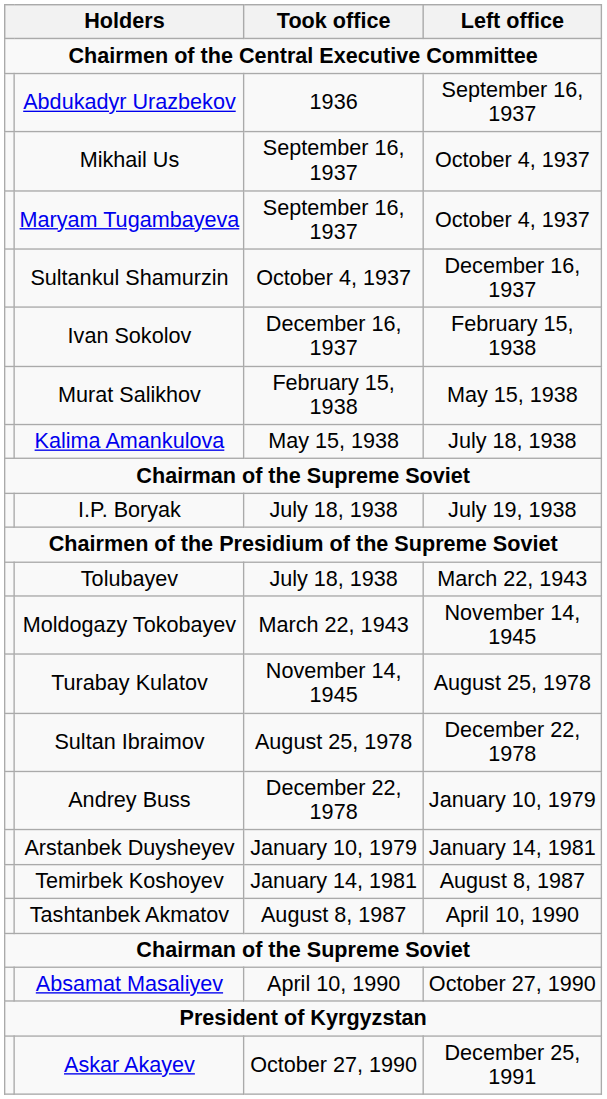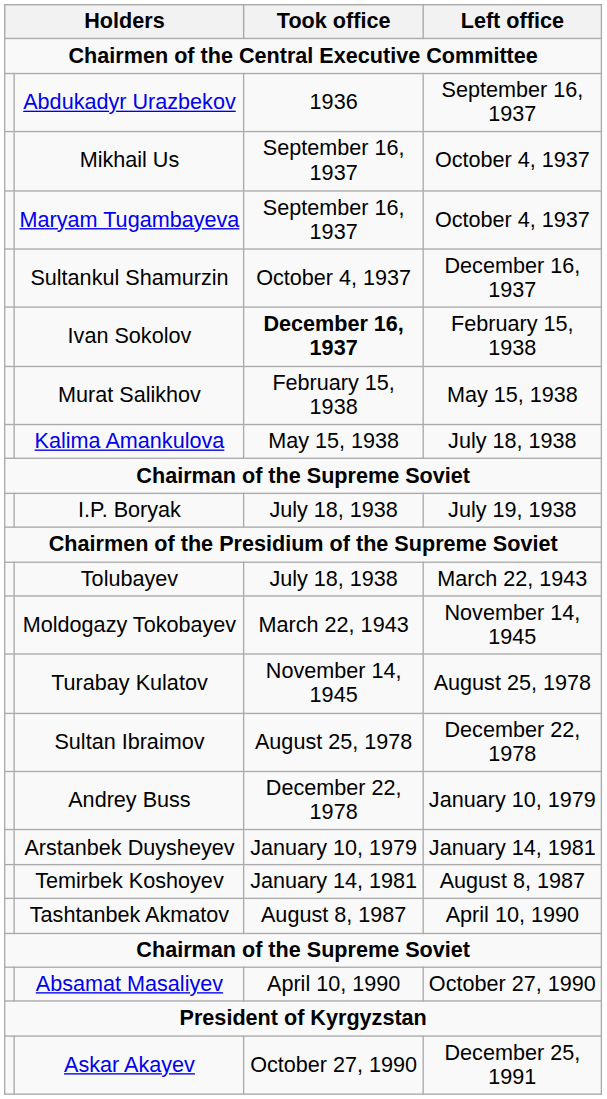(334, 336) normal -> (334, 336) bold
